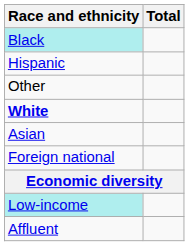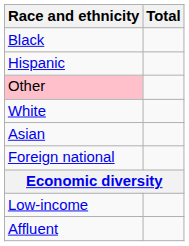(26, 39) paleturquoise background -> (26, 39) no background
(27, 87) no background -> (27, 87) pink background
(28, 110) bold -> (27, 110) normal
(48, 205) paleturquoise background -> (48, 205) no background
